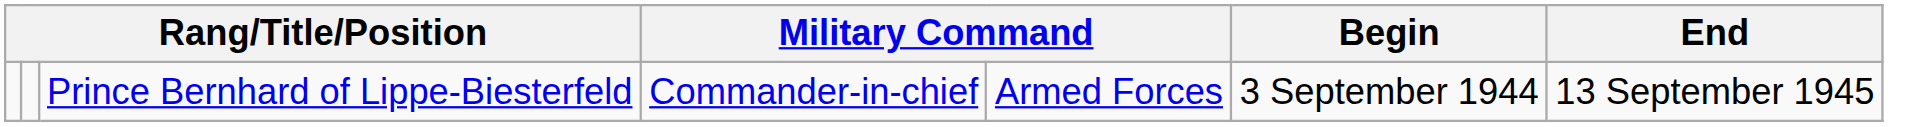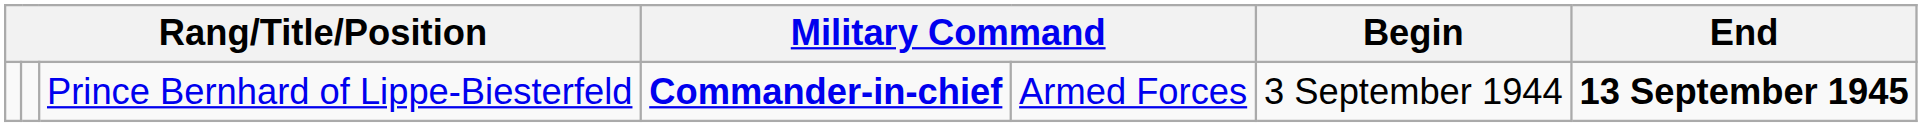(814, 90) normal -> (826, 90) bold
(1715, 90) normal -> (1744, 90) bold
